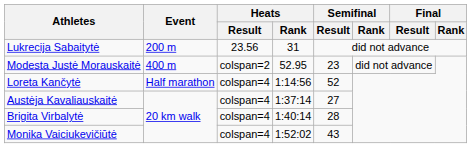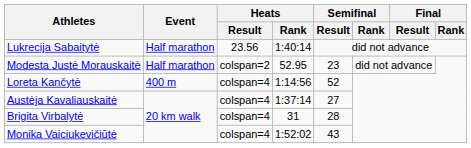(161, 48) 200 m -> (180, 48) Half marathon
(293, 48) 31 -> (293, 48) 1:40:14
(161, 65) 400 m -> (180, 65) Half marathon
(180, 83) Half marathon -> (161, 83) 400 m
(293, 117) 1:40:14 -> (293, 117) 31
